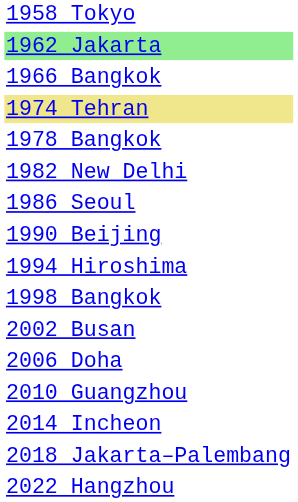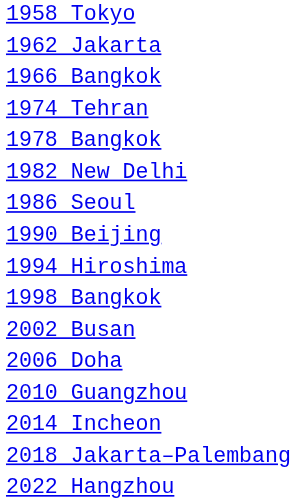(84, 46) lightgreen background -> (84, 46) no background
(77, 109) khaki background -> (77, 109) no background
